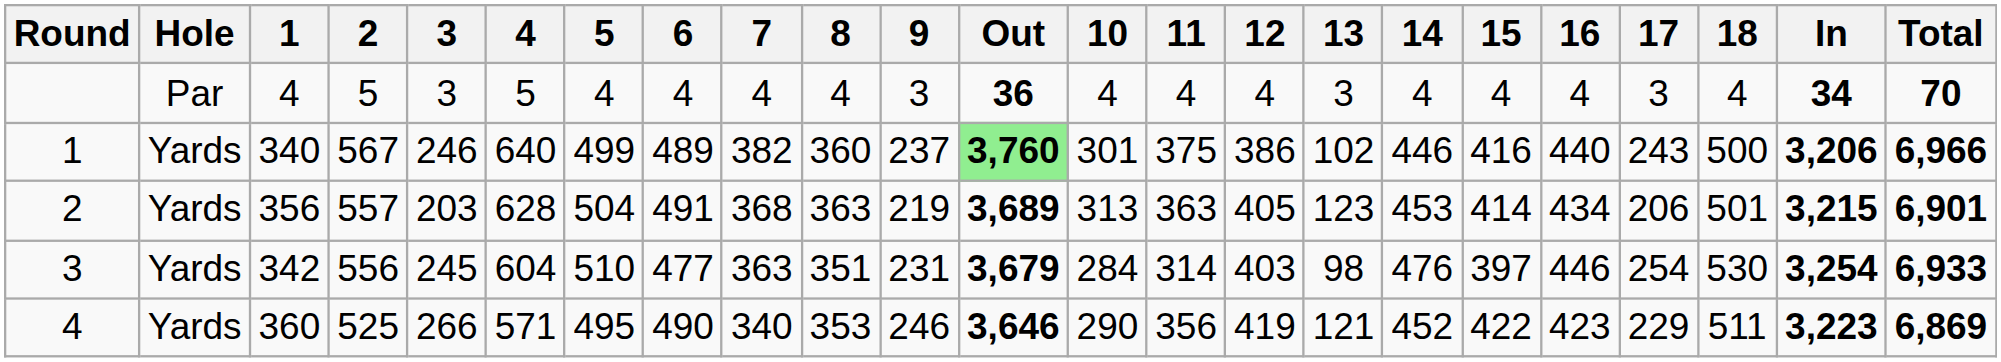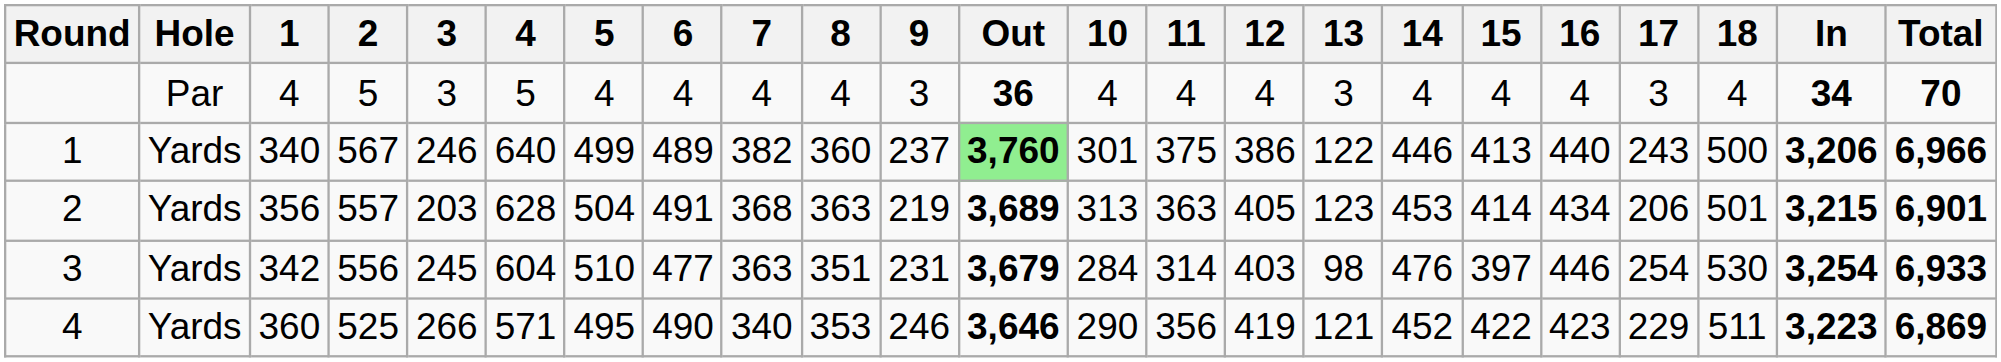(1344, 151) 102 -> (1344, 151) 122
(1501, 151) 416 -> (1501, 151) 413
